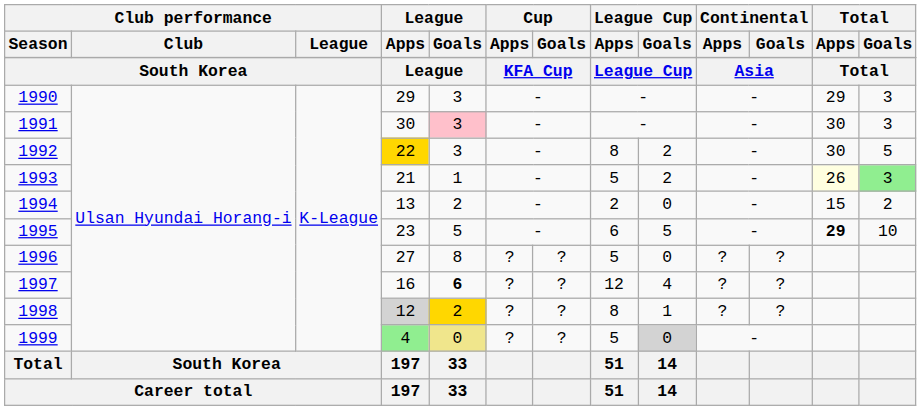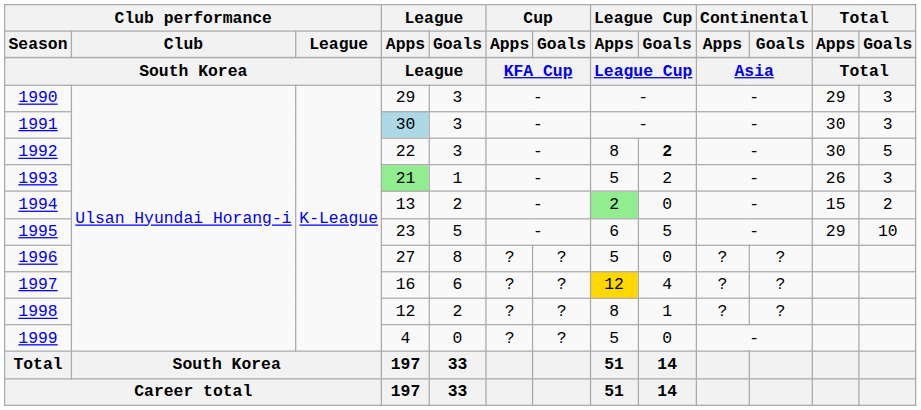(405, 125) no background -> (405, 125) lightblue background
(458, 125) pink background -> (458, 125) no background
(405, 151) gold background -> (405, 151) no background
(667, 151) normal -> (667, 151) bold
(405, 178) no background -> (405, 178) lightgreen background
(836, 178) lightyellow background -> (836, 178) no background
(888, 178) lightgreen background -> (888, 178) no background
(614, 205) no background -> (614, 205) lightgreen background
(836, 232) bold -> (836, 232) normal
(458, 285) bold -> (458, 285) normal
(614, 285) no background -> (614, 285) gold background
(405, 312) lightgrey background -> (405, 312) no background
(458, 312) gold background -> (458, 312) no background
(405, 338) lightgreen background -> (405, 338) no background
(458, 338) khaki background -> (458, 338) no background
(667, 338) lightgrey background -> (667, 338) no background
